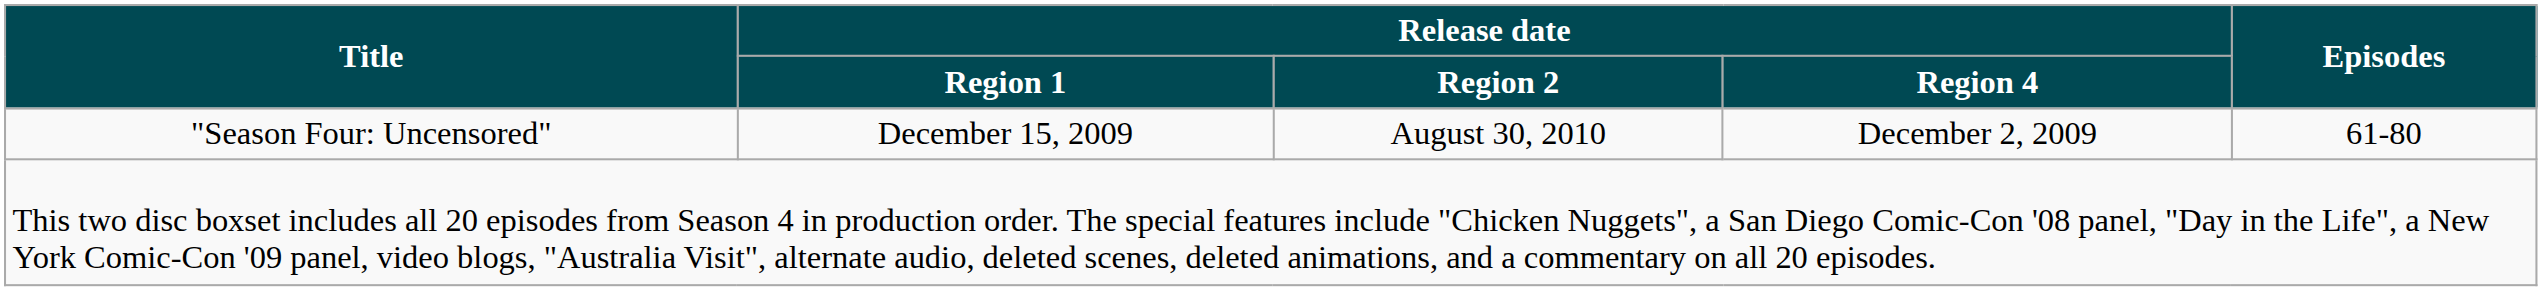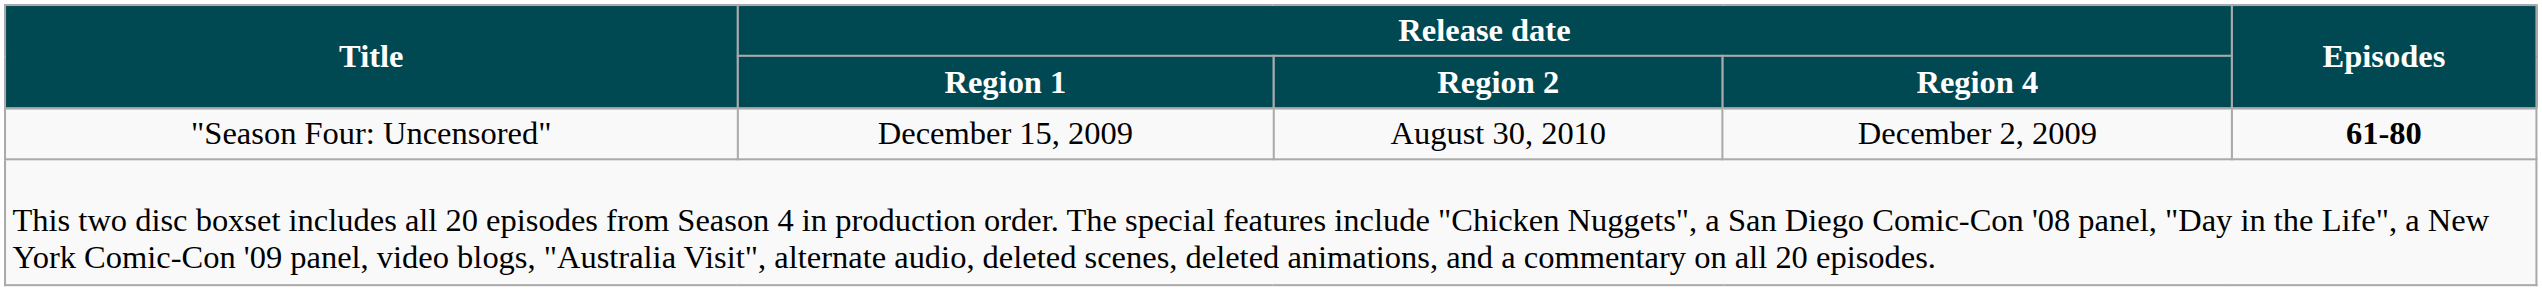(2384, 133) normal -> (2384, 133) bold
